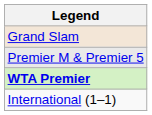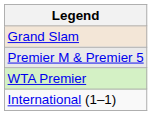(49, 79) bold -> (47, 79) normal
